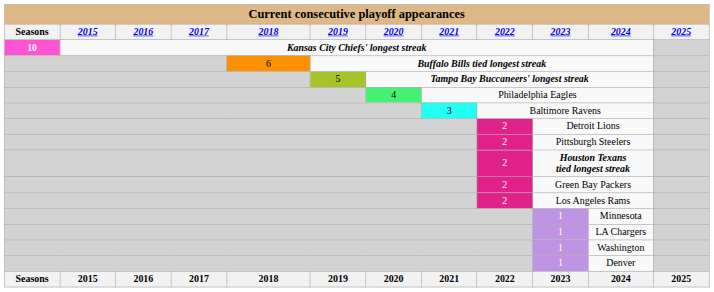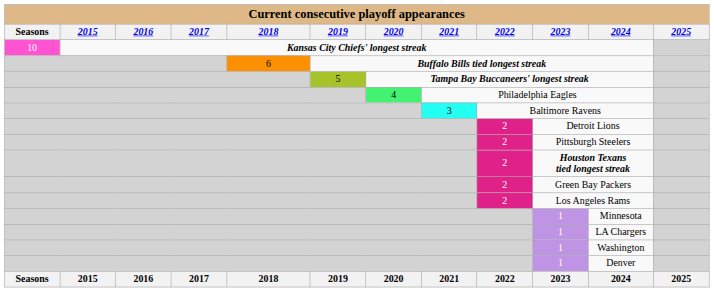(32, 47) bold -> (32, 47) normal
